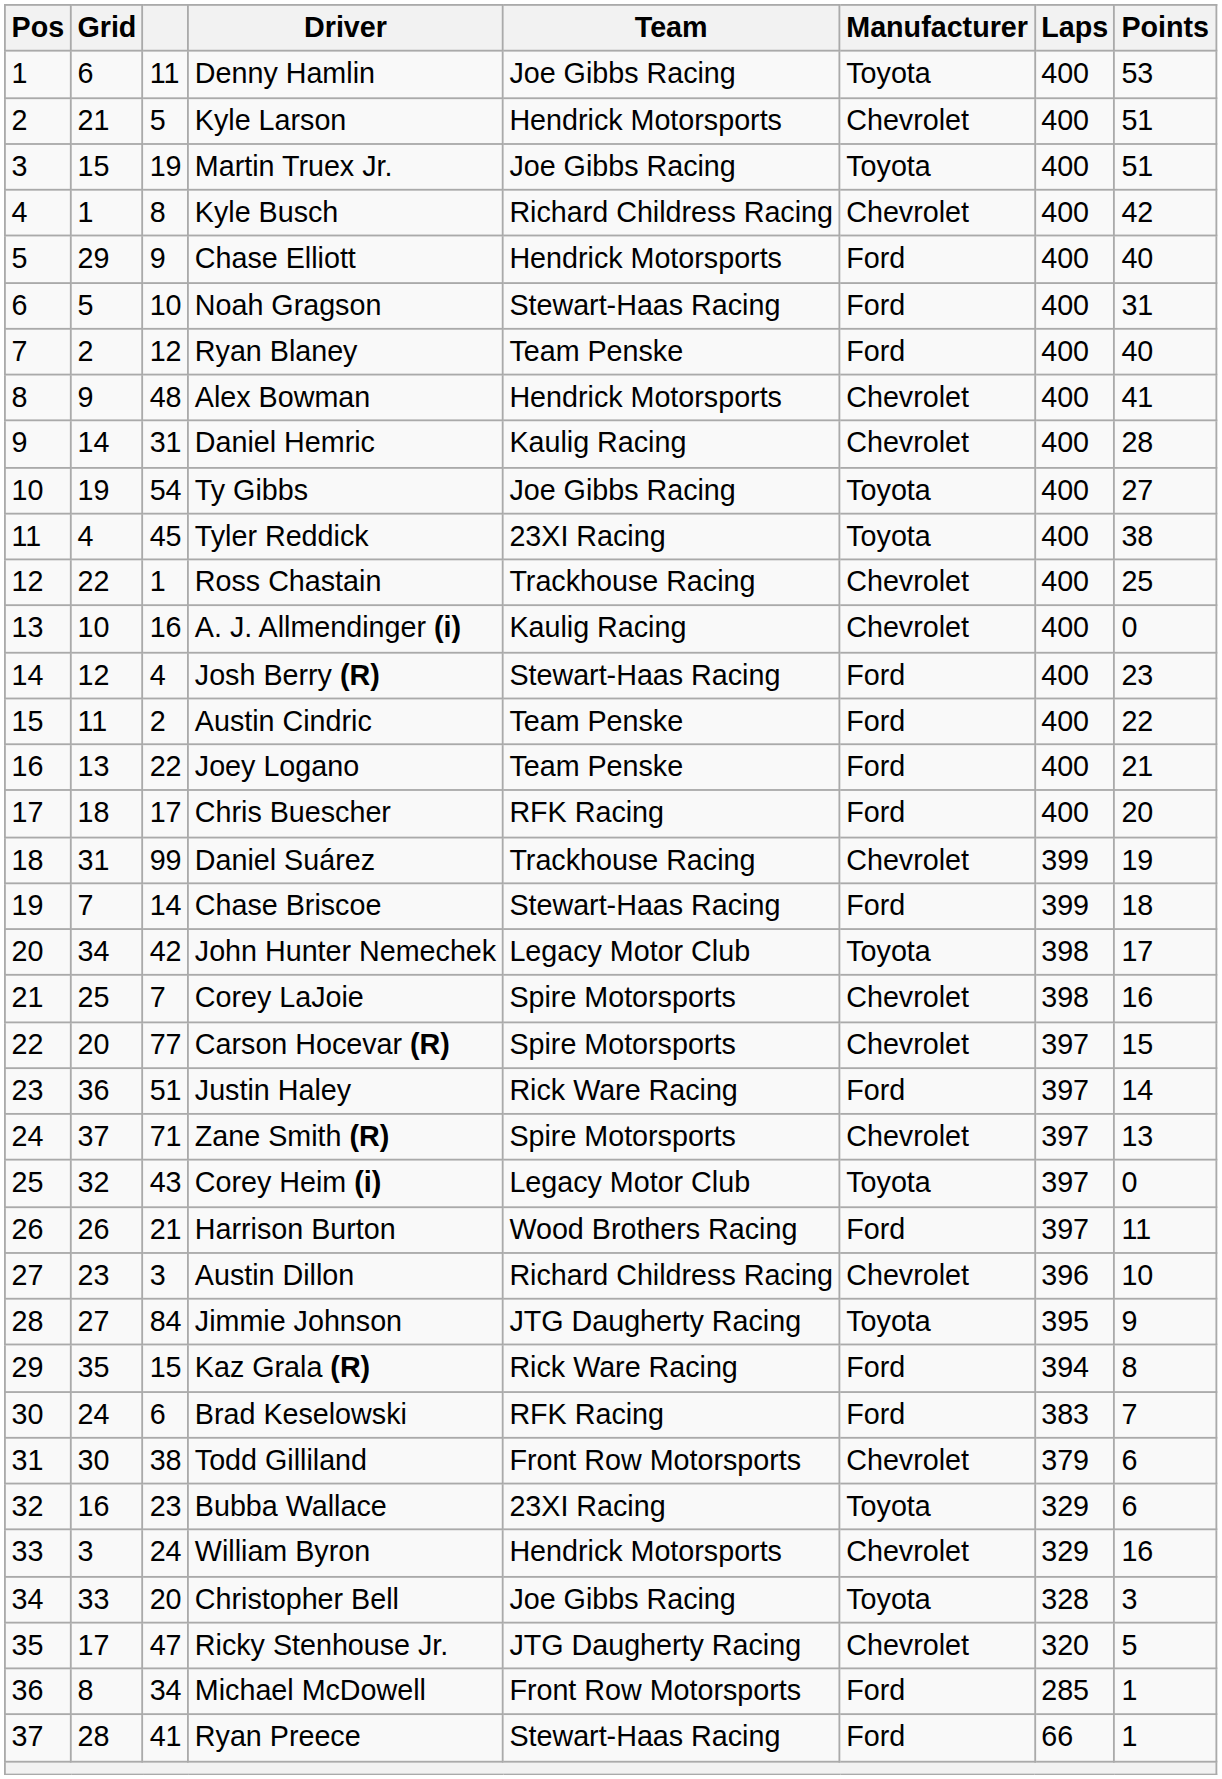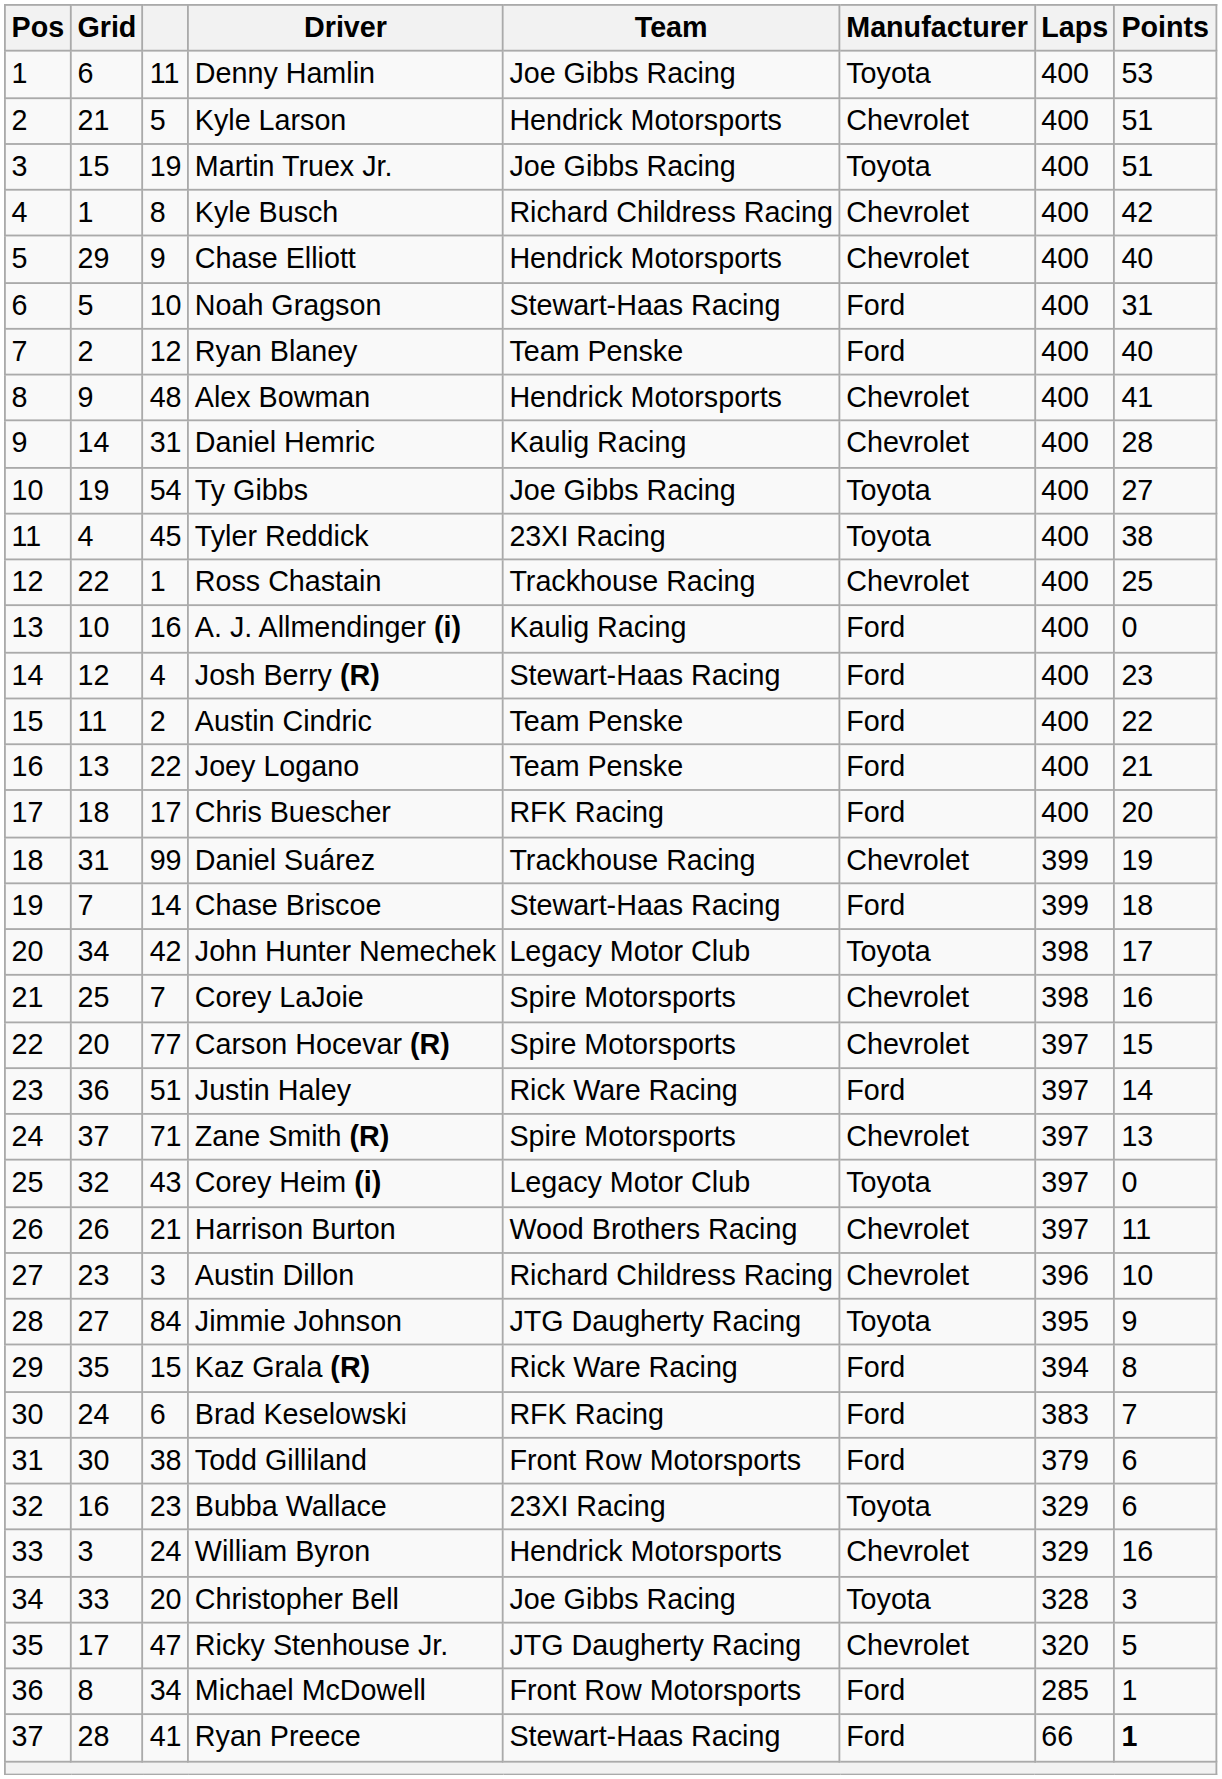(876, 258) Ford -> (908, 258) Chevrolet
(908, 627) Chevrolet -> (876, 627) Ford
(876, 1228) Ford -> (908, 1228) Chevrolet
(908, 1459) Chevrolet -> (876, 1459) Ford
(1129, 1736) normal -> (1129, 1736) bold
